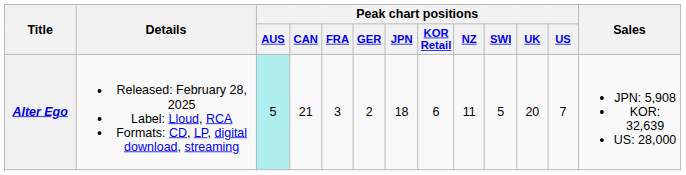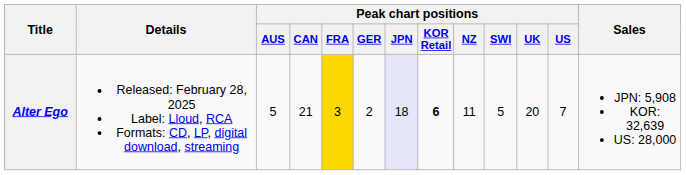(273, 111) paleturquoise background -> (273, 111) no background
(337, 111) no background -> (337, 111) gold background
(402, 111) no background -> (402, 111) lavender background
(436, 111) normal -> (436, 111) bold
